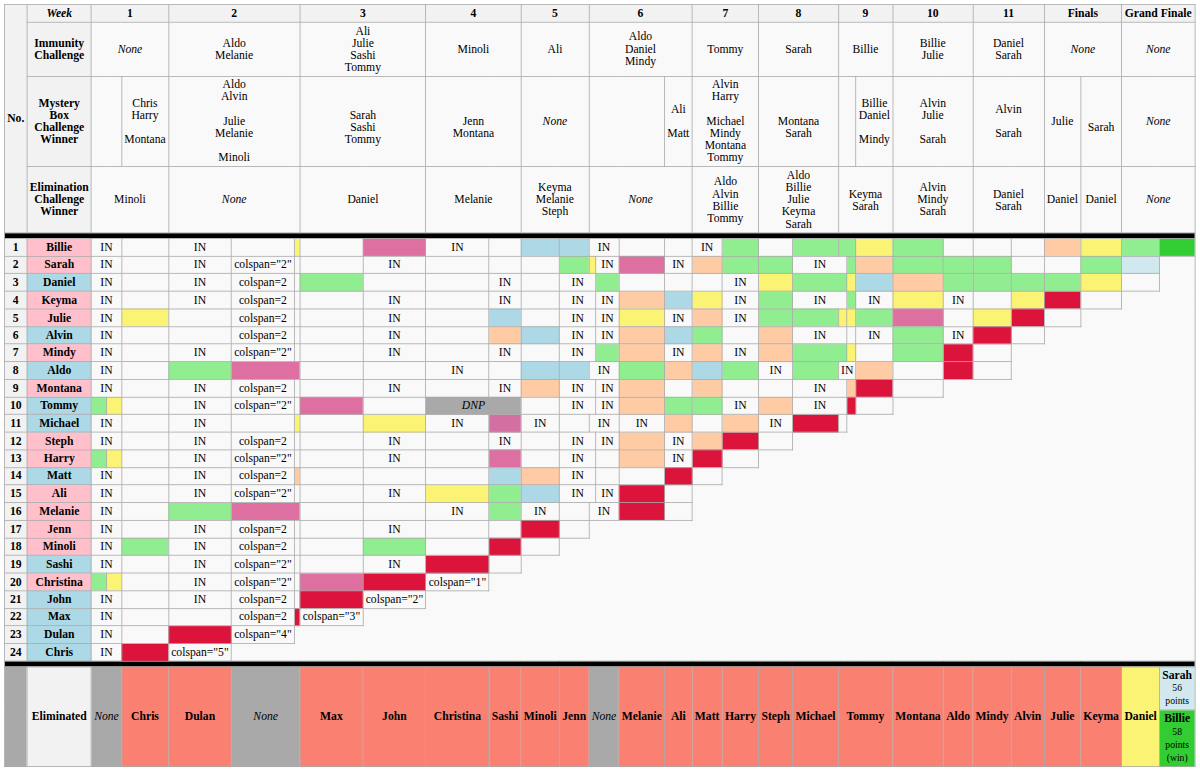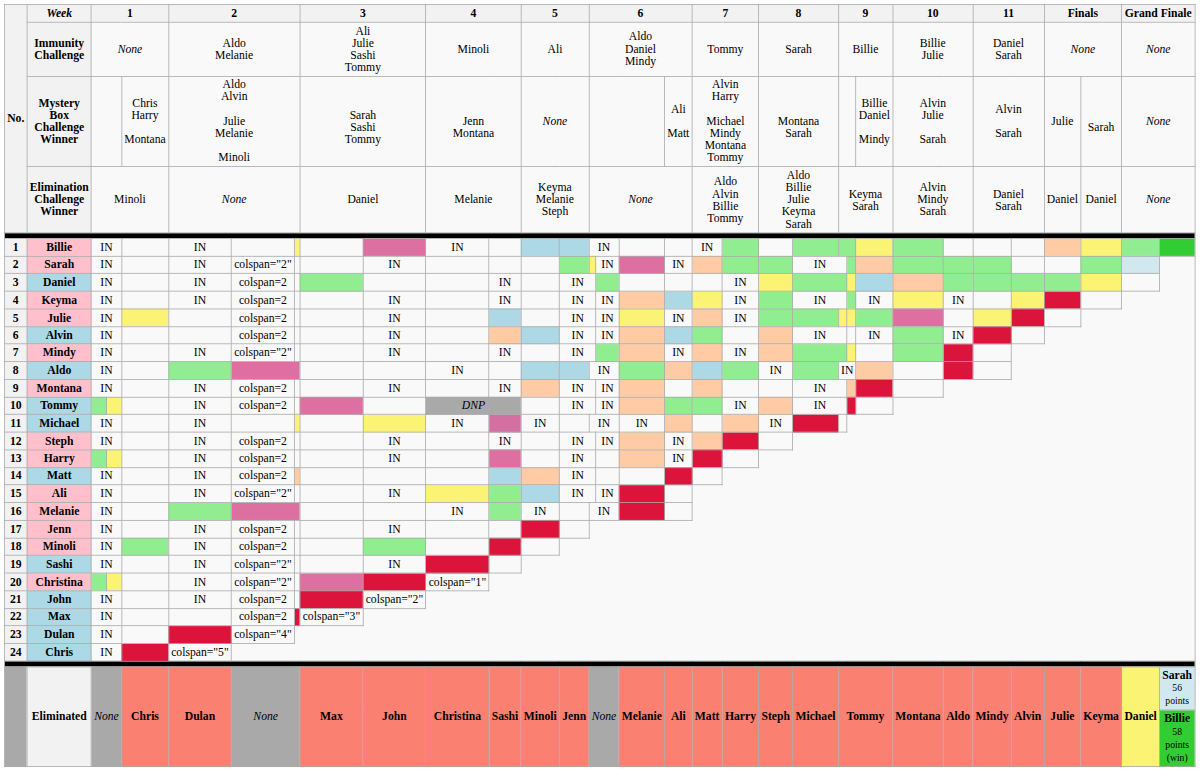(263, 406) colspan="2" -> (263, 406) colspan=2
(263, 458) colspan="2" -> (263, 458) colspan=2
